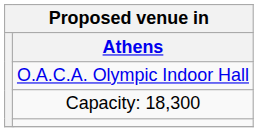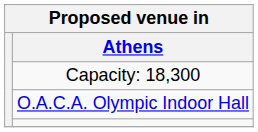(133, 75) O.A.C.A. Olympic Indoor Hall -> (133, 75) Capacity: 18,300
(133, 103) Capacity: 18,300 -> (133, 103) O.A.C.A. Olympic Indoor Hall
